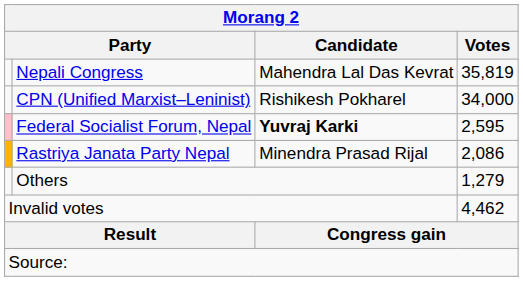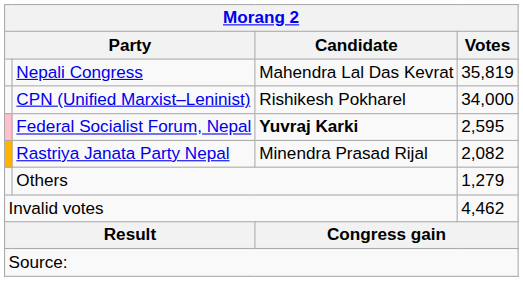(483, 153) 2,086 -> (483, 153) 2,082
